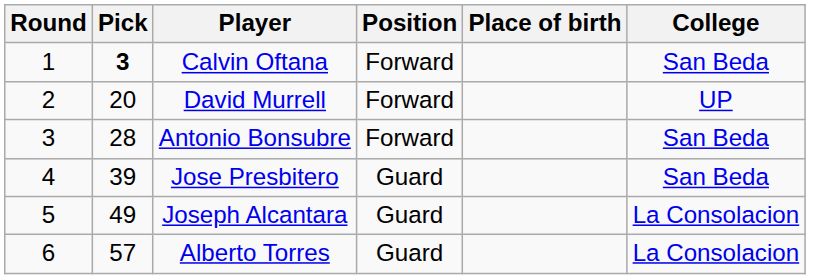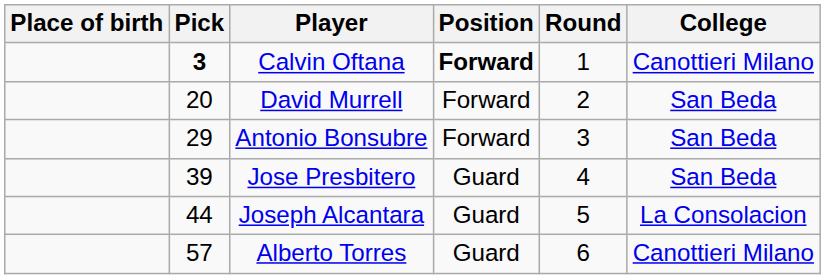columns swapped: (49, 23) <-> (545, 23)
(410, 61) normal -> (486, 61) bold
(716, 61) San Beda -> (723, 61) Canottieri Milano
(716, 100) UP -> (723, 100) San Beda
(123, 138) 28 -> (199, 138) 29
(123, 215) 49 -> (199, 215) 44
(716, 253) La Consolacion -> (723, 253) Canottieri Milano
